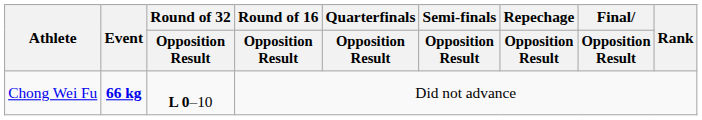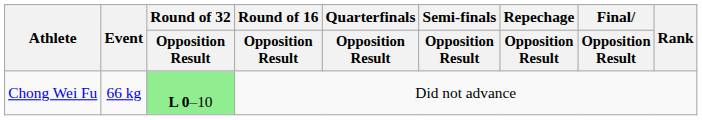(124, 93) bold -> (124, 93) normal
(190, 102) no background -> (190, 102) lightgreen background
